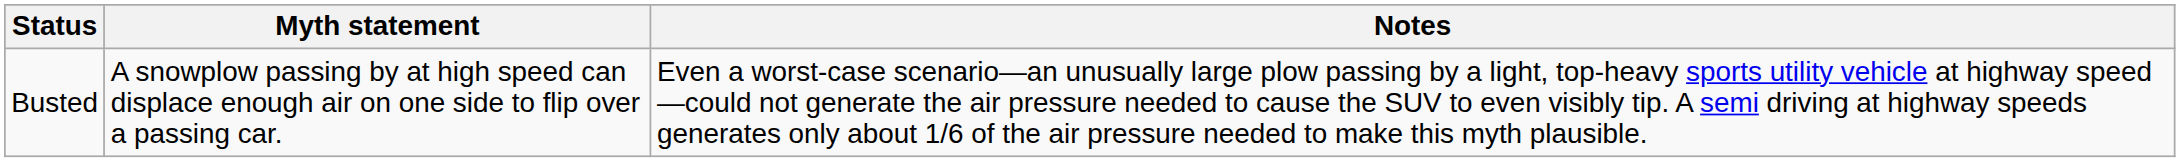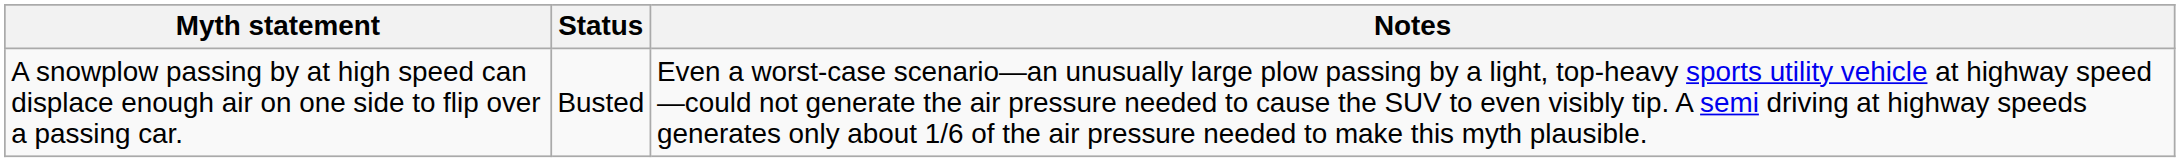columns swapped: (377, 26) <-> (55, 26)
